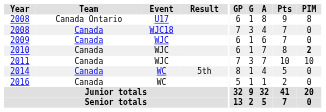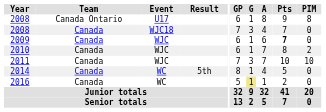(285, 40) normal -> (285, 40) bold
(309, 51) bold -> (309, 51) normal
(251, 82) no background -> (251, 82) khaki background
